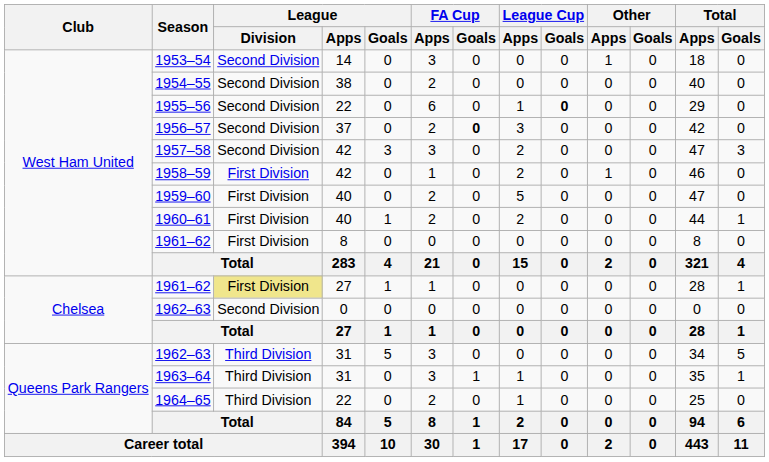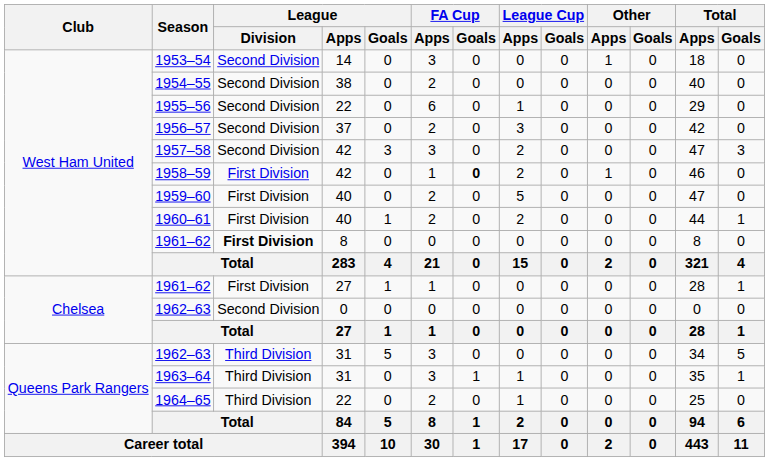(564, 106) bold -> (564, 106) normal
(476, 128) bold -> (476, 128) normal
(476, 173) normal -> (476, 173) bold
(268, 241) normal -> (268, 241) bold
(268, 286) khaki background -> (268, 286) no background
